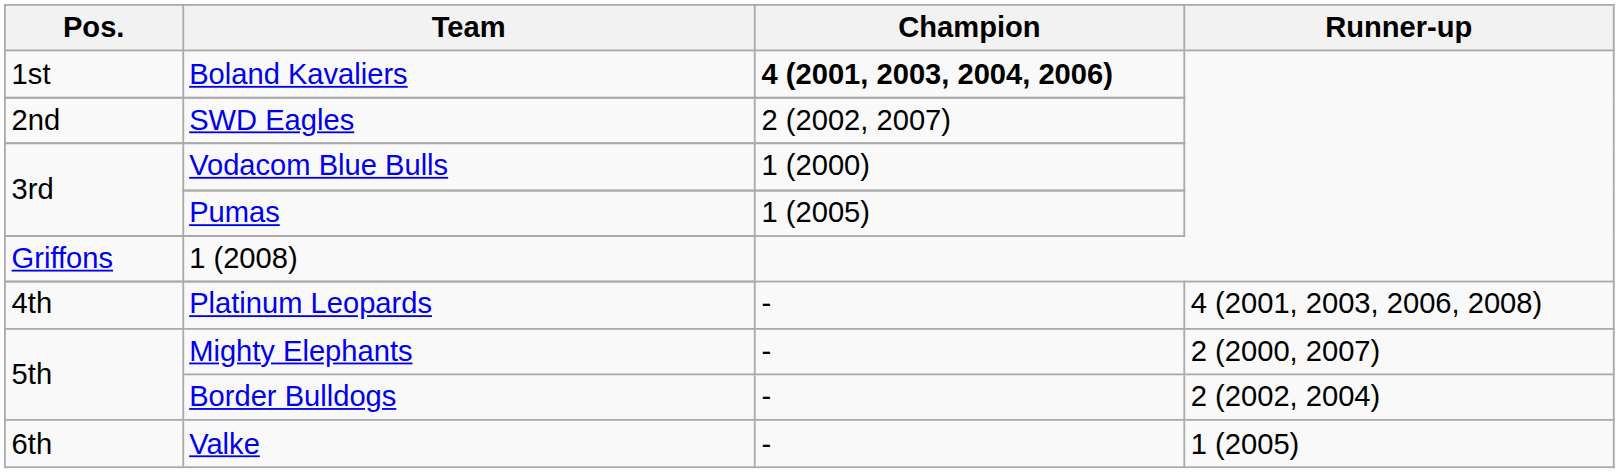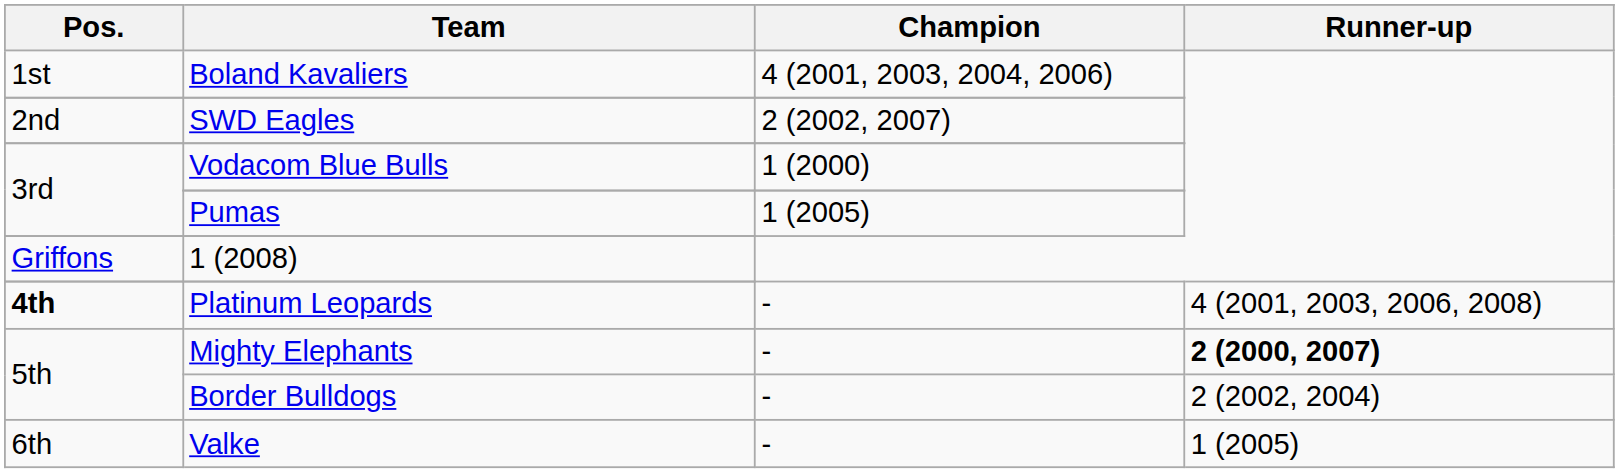(937, 73) bold -> (937, 73) normal
(32, 304) normal -> (33, 304) bold
(1286, 350) normal -> (1286, 350) bold
